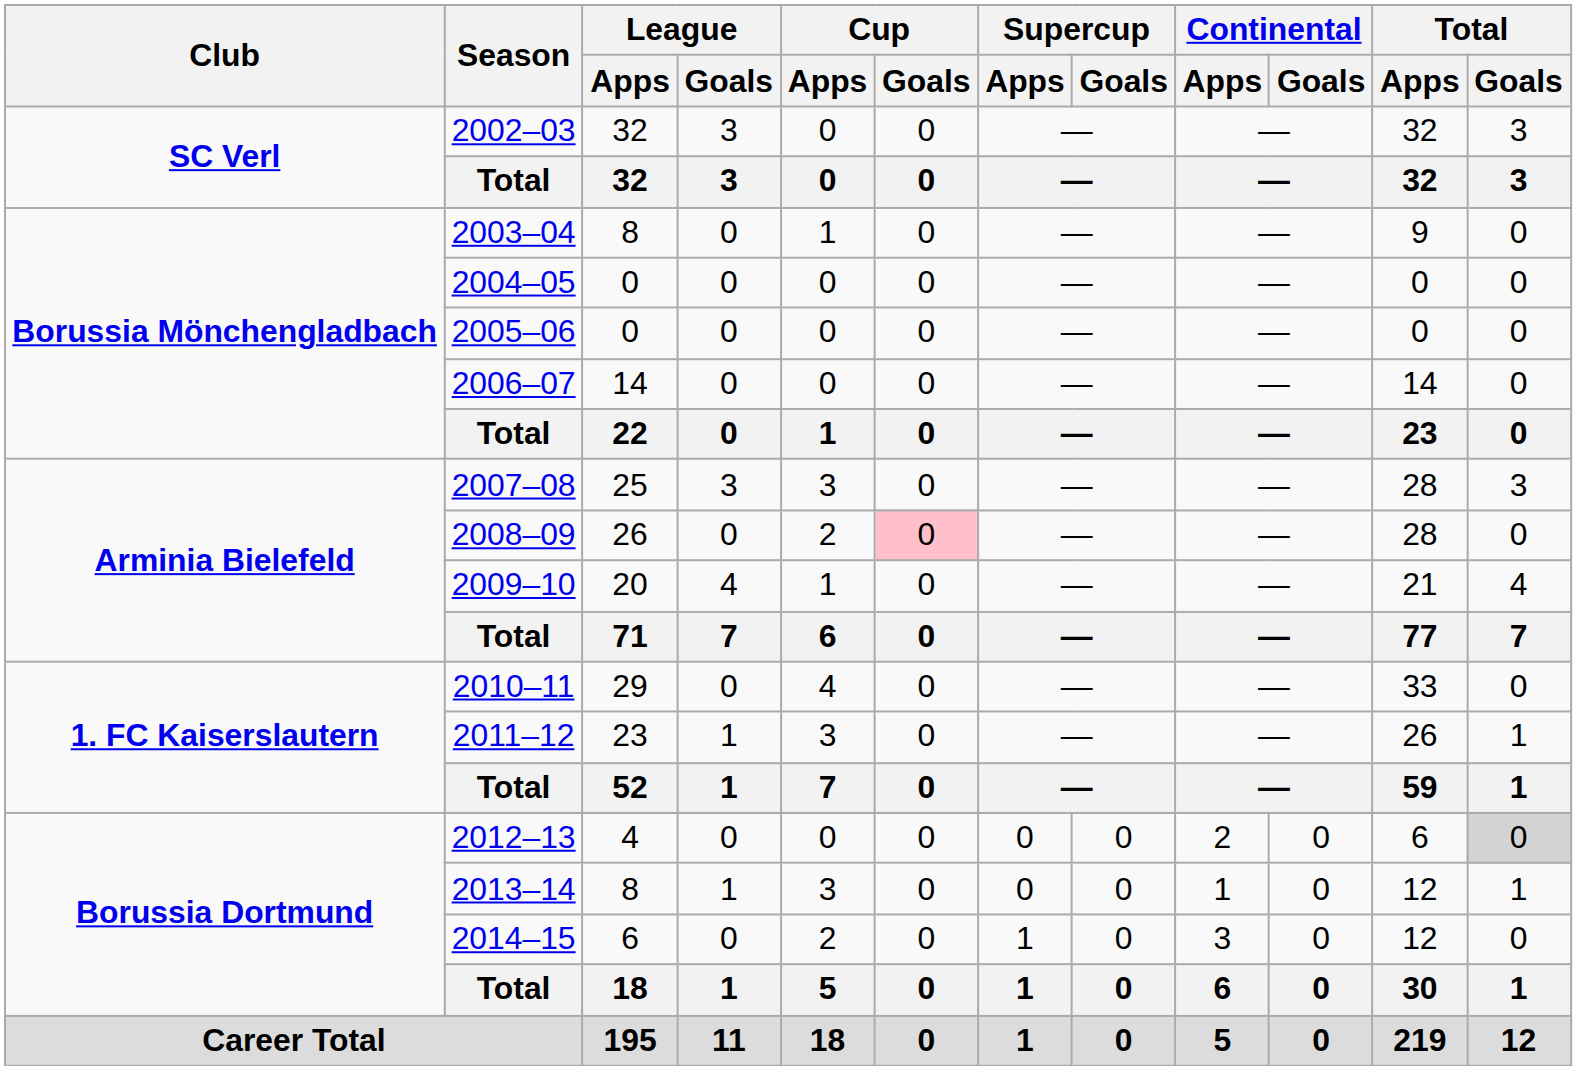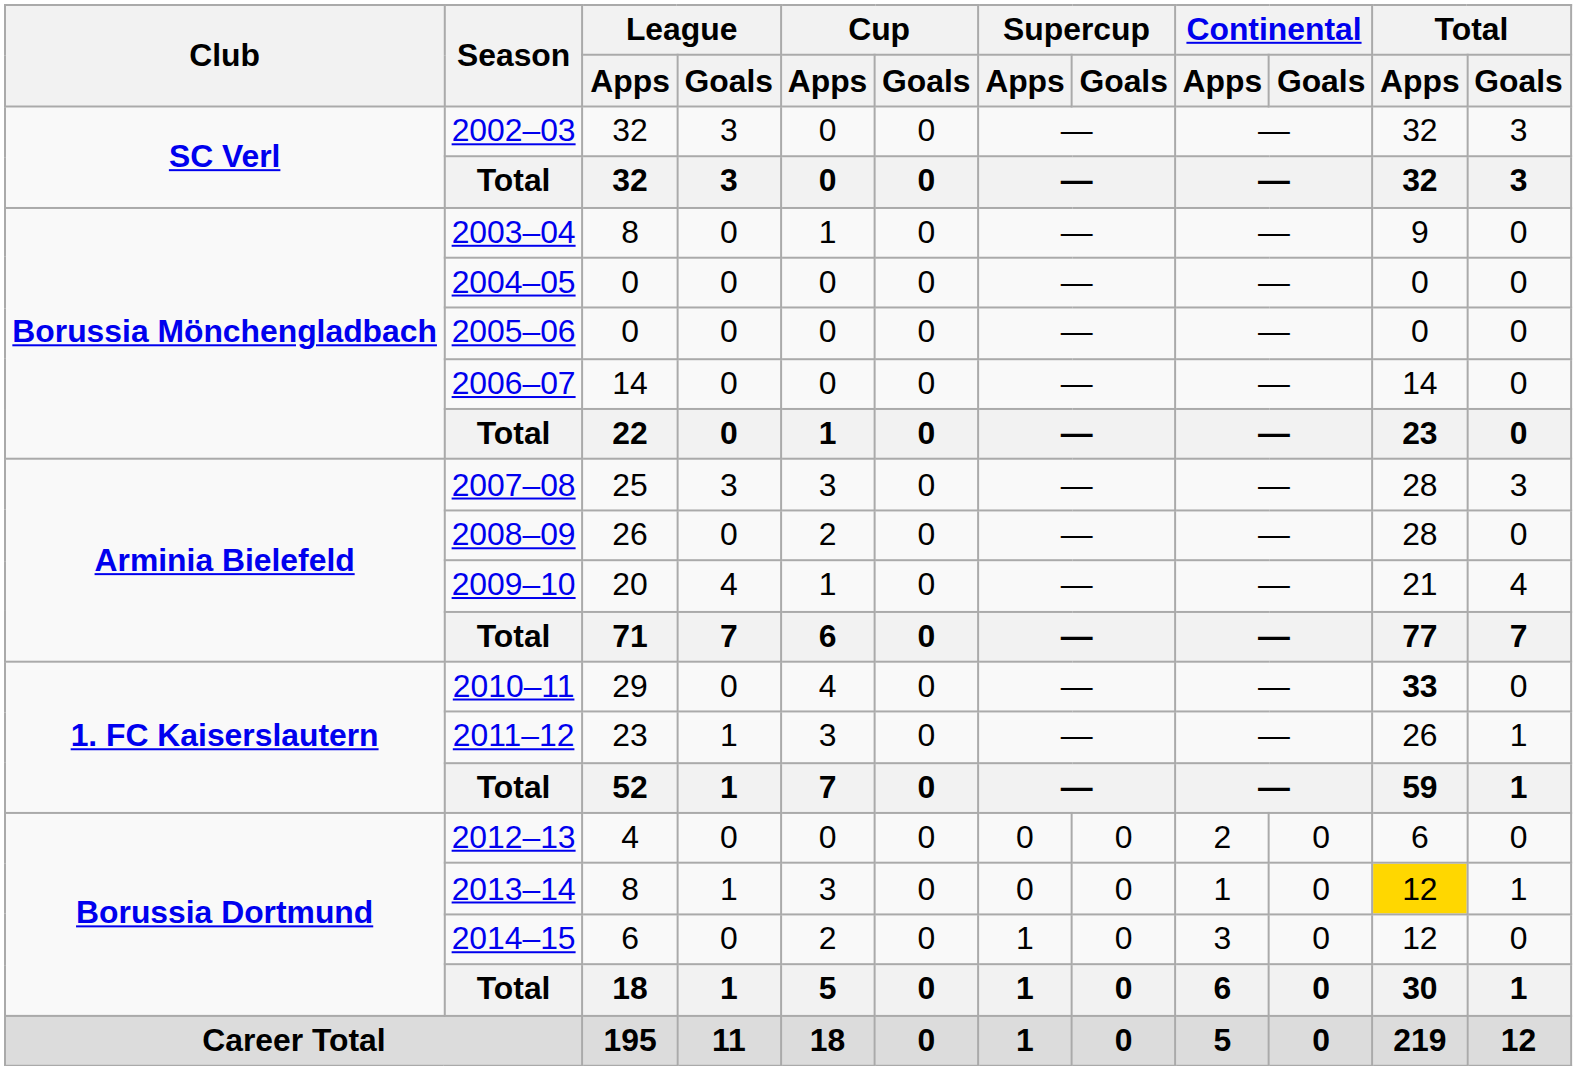(926, 534) pink background -> (926, 534) no background
(1420, 686) normal -> (1420, 686) bold
(1519, 837) lightgrey background -> (1519, 837) no background
(1420, 888) no background -> (1420, 888) gold background
